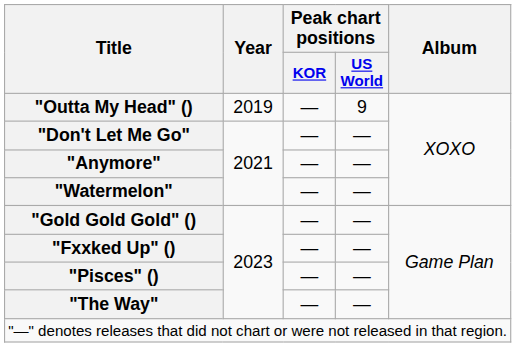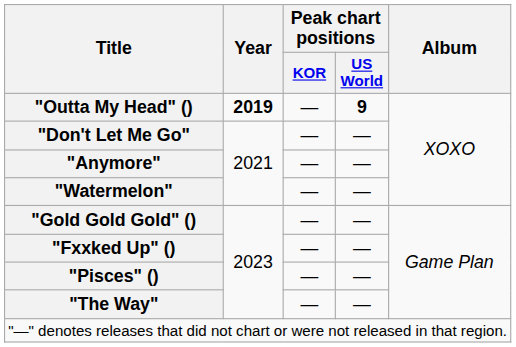(253, 107) normal -> (253, 107) bold
(362, 107) normal -> (362, 107) bold
